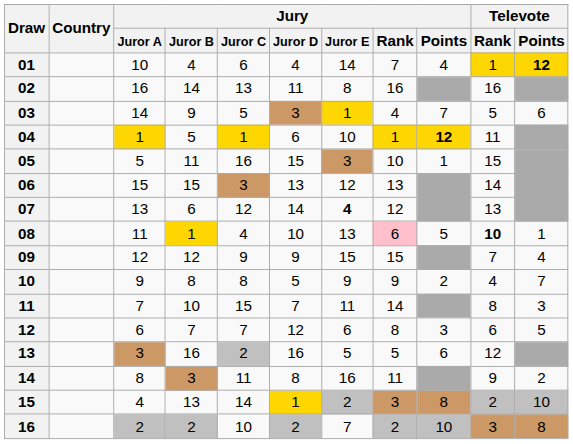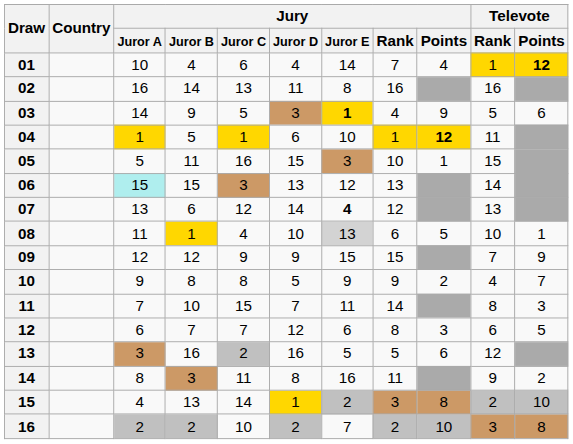(347, 112) normal -> (347, 112) bold
(444, 112) 7 -> (444, 112) 9
(140, 185) no background -> (140, 185) paleturquoise background
(347, 233) no background -> (347, 233) lightgrey background
(395, 233) pink background -> (395, 233) no background
(493, 233) bold -> (493, 233) normal
(541, 257) 4 -> (541, 257) 9
